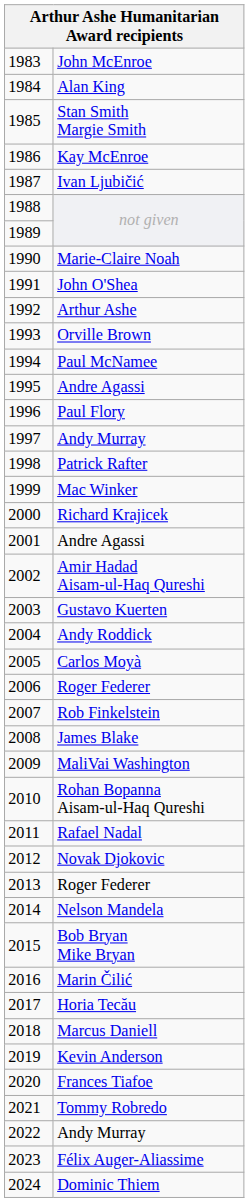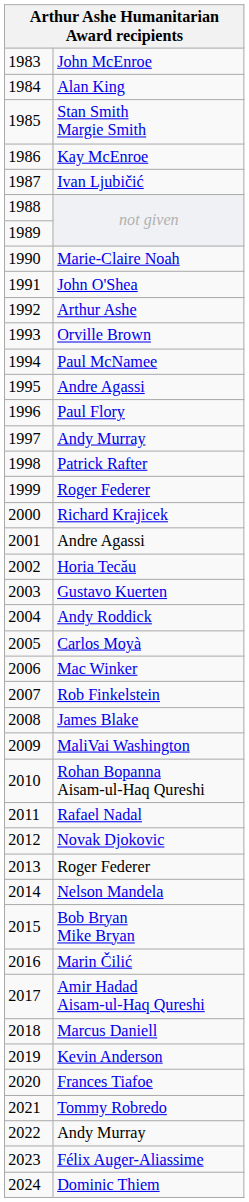(97, 489) Mac Winker -> (104, 489) Roger Federer
(131, 575) Amir Hadad Aisam-ul-Haq Qureshi -> (97, 566) Horia Tecău
(104, 687) Roger Federer -> (97, 668) Mac Winker
(97, 1005) Horia Tecău -> (131, 996) Amir Hadad Aisam-ul-Haq Qureshi
